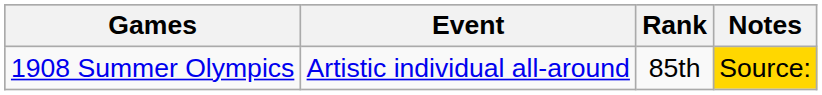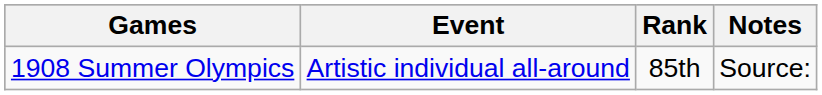(765, 67) gold background -> (765, 67) no background
